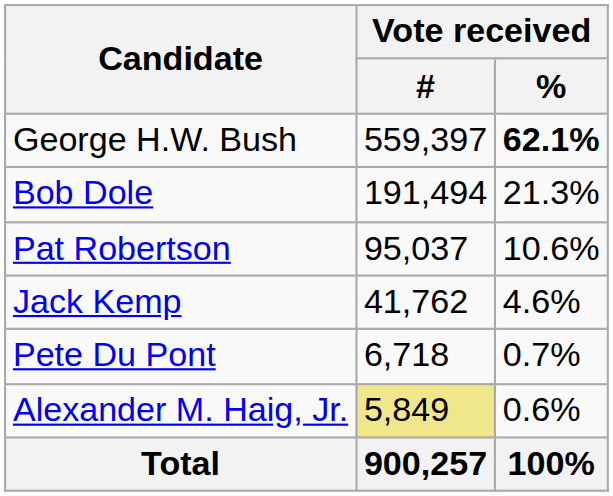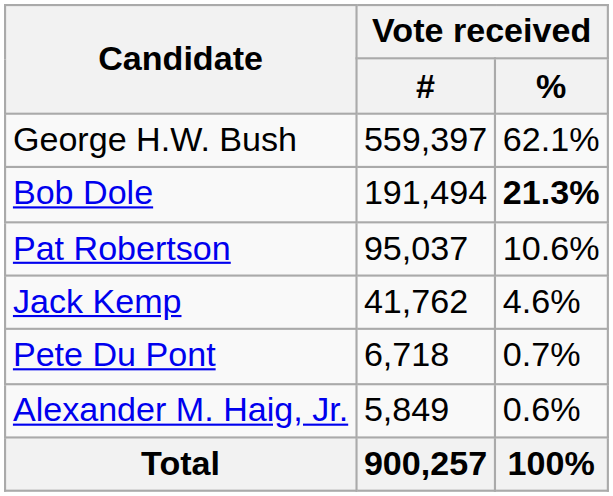(551, 139) bold -> (551, 139) normal
(551, 193) normal -> (551, 193) bold
(407, 409) khaki background -> (407, 409) no background
